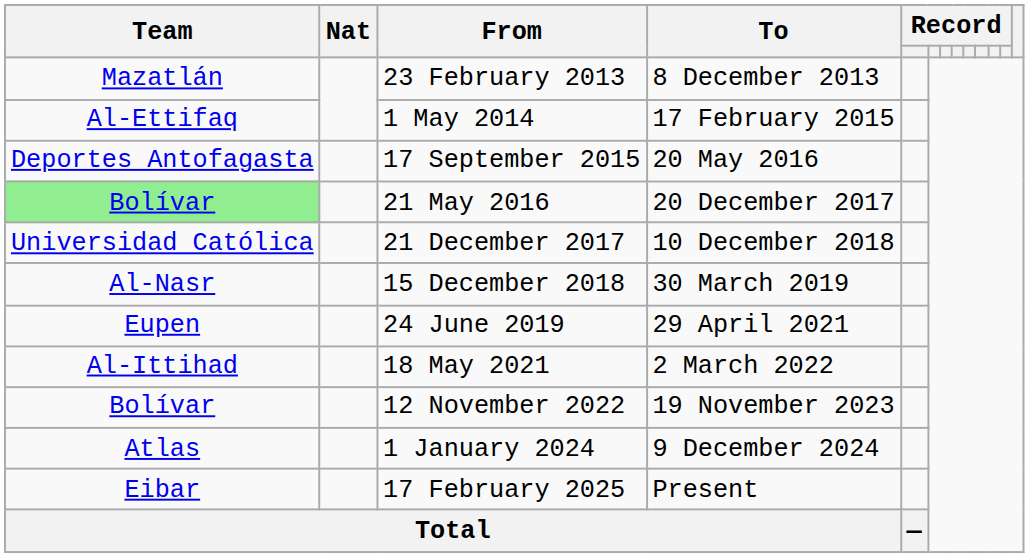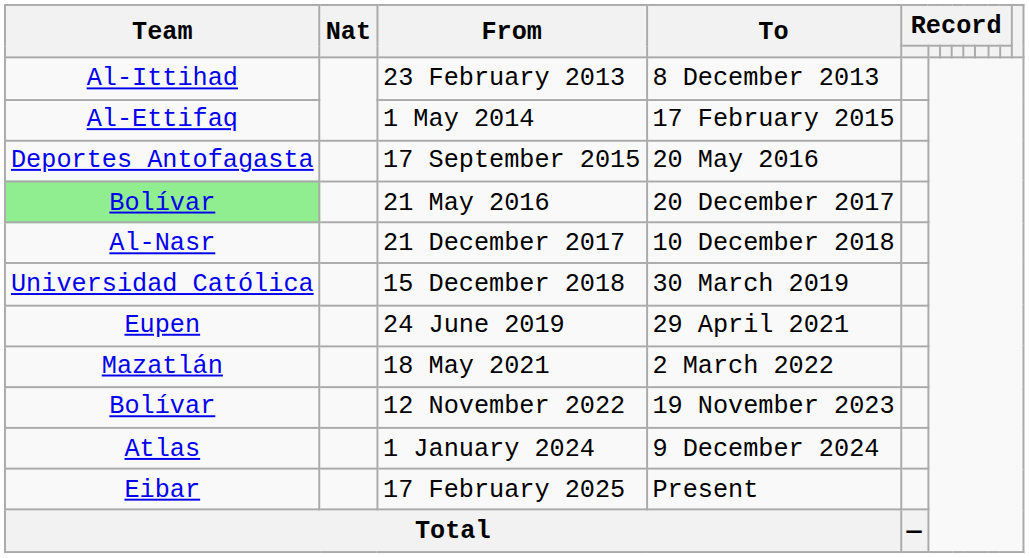(162, 79) Mazatlán -> (162, 79) Al-Ittihad
(162, 243) Universidad Católica -> (162, 243) Al-Nasr
(162, 284) Al-Nasr -> (162, 284) Universidad Católica
(162, 366) Al-Ittihad -> (162, 366) Mazatlán
